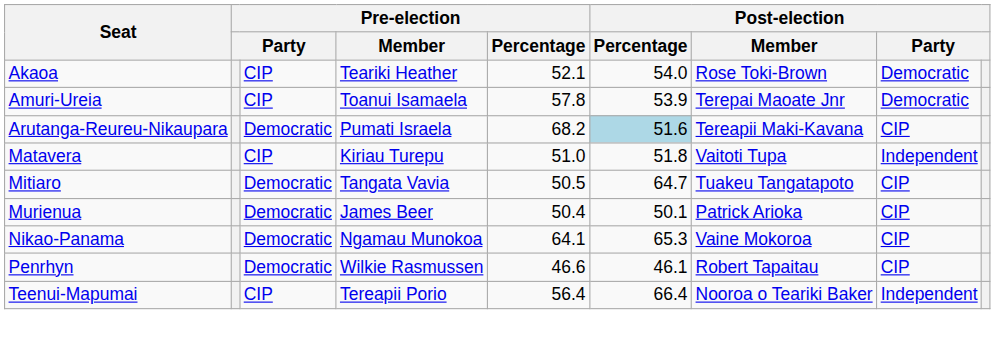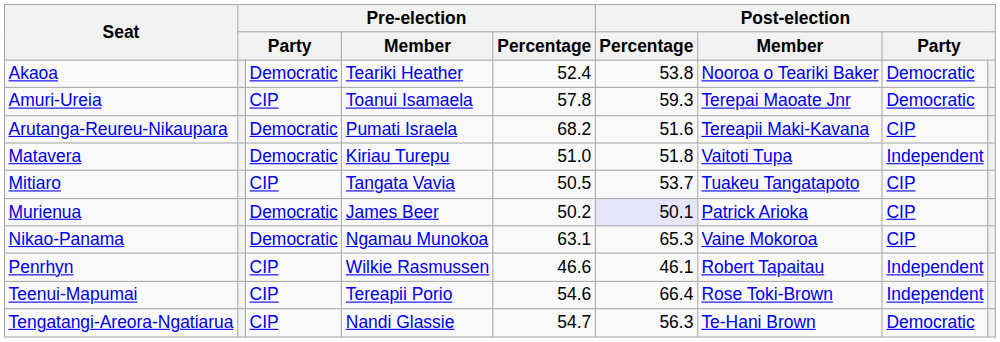(258, 73) CIP -> (294, 73) Democratic
(568, 73) 52.1 -> (574, 73) 52.4
(671, 73) 54.0 -> (676, 73) 53.8
(761, 73) Rose Toki-Brown -> (790, 73) Nooroa o Teariki Baker
(671, 101) 53.9 -> (676, 101) 59.3
(671, 128) lightblue background -> (676, 128) no background
(258, 156) CIP -> (294, 156) Democratic
(288, 184) Democratic -> (264, 184) CIP
(671, 184) 64.7 -> (676, 184) 53.7
(568, 211) 50.4 -> (574, 211) 50.2
(671, 211) no background -> (676, 211) lavender background
(568, 239) 64.1 -> (574, 239) 63.1
(288, 267) Democratic -> (264, 267) CIP
(895, 267) CIP -> (935, 267) Independent
(568, 294) 56.4 -> (574, 294) 54.6
(784, 294) Nooroa o Teariki Baker -> (767, 294) Rose Toki-Brown
+ row: (121, 322)
